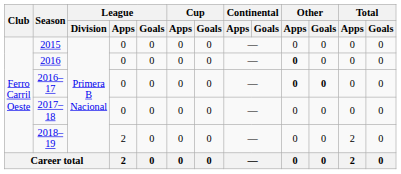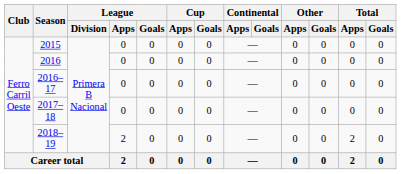(295, 61) bold -> (295, 61) normal
(295, 83) bold -> (295, 83) normal
(324, 83) bold -> (324, 83) normal
